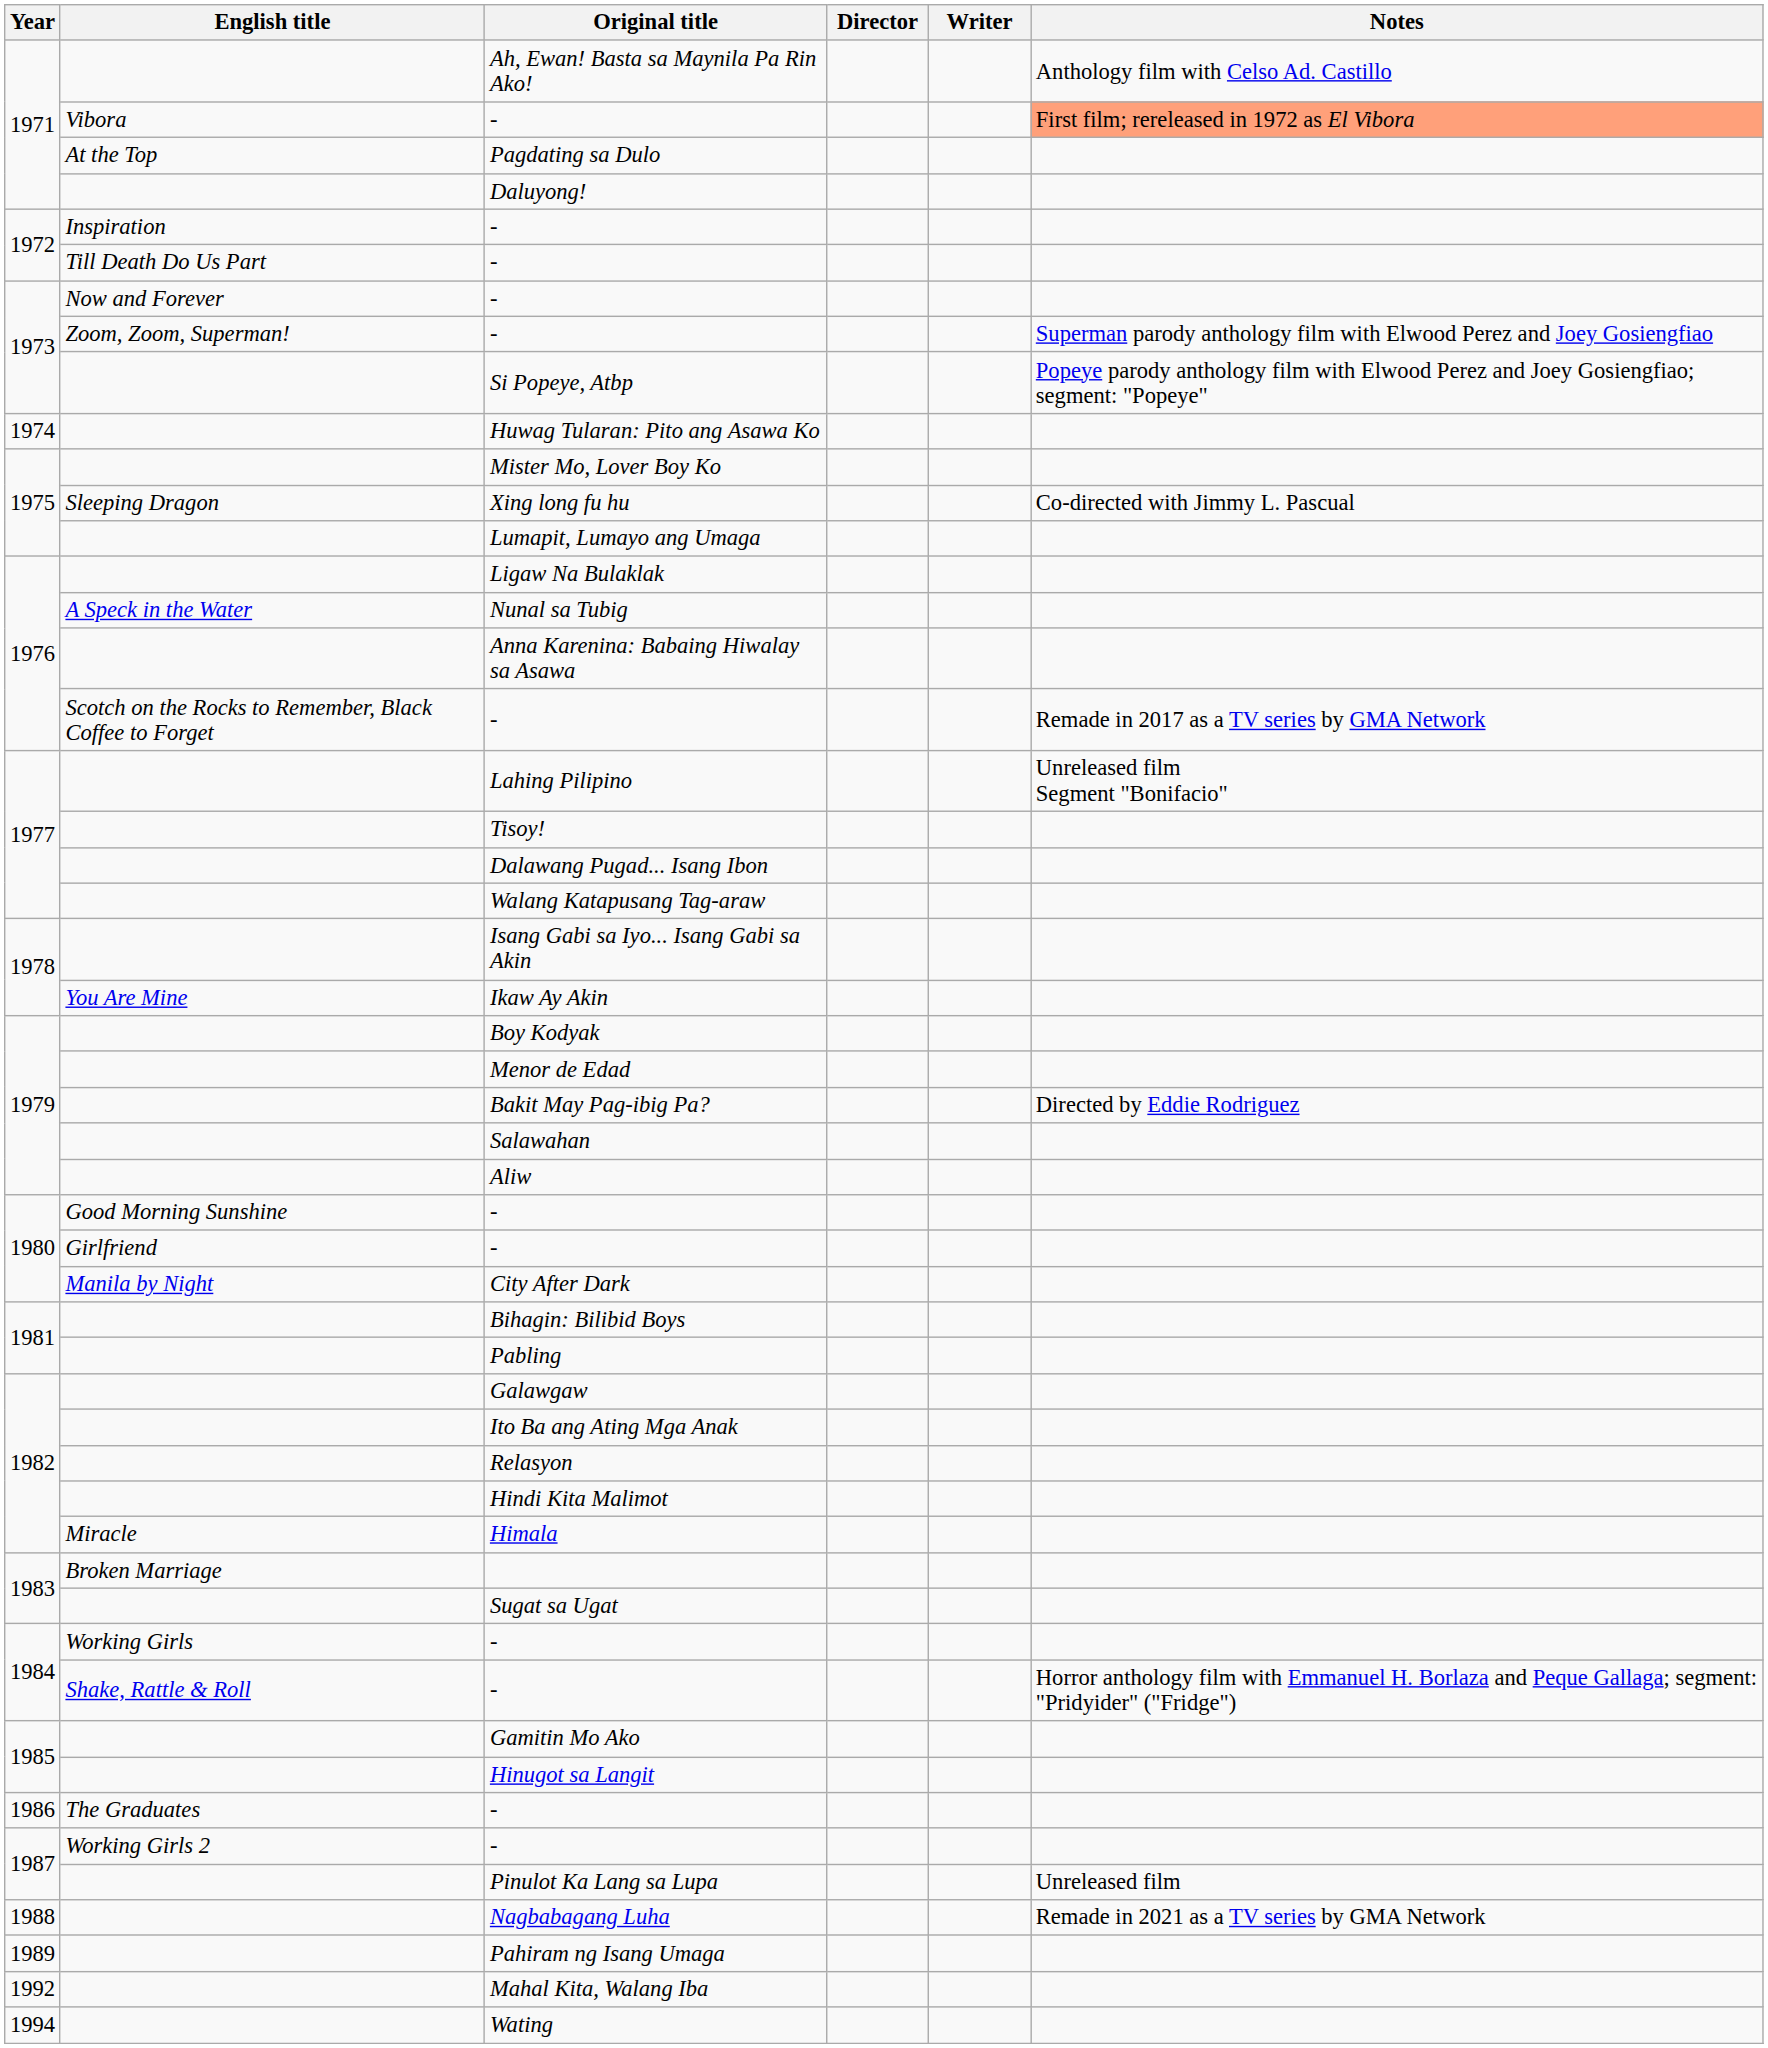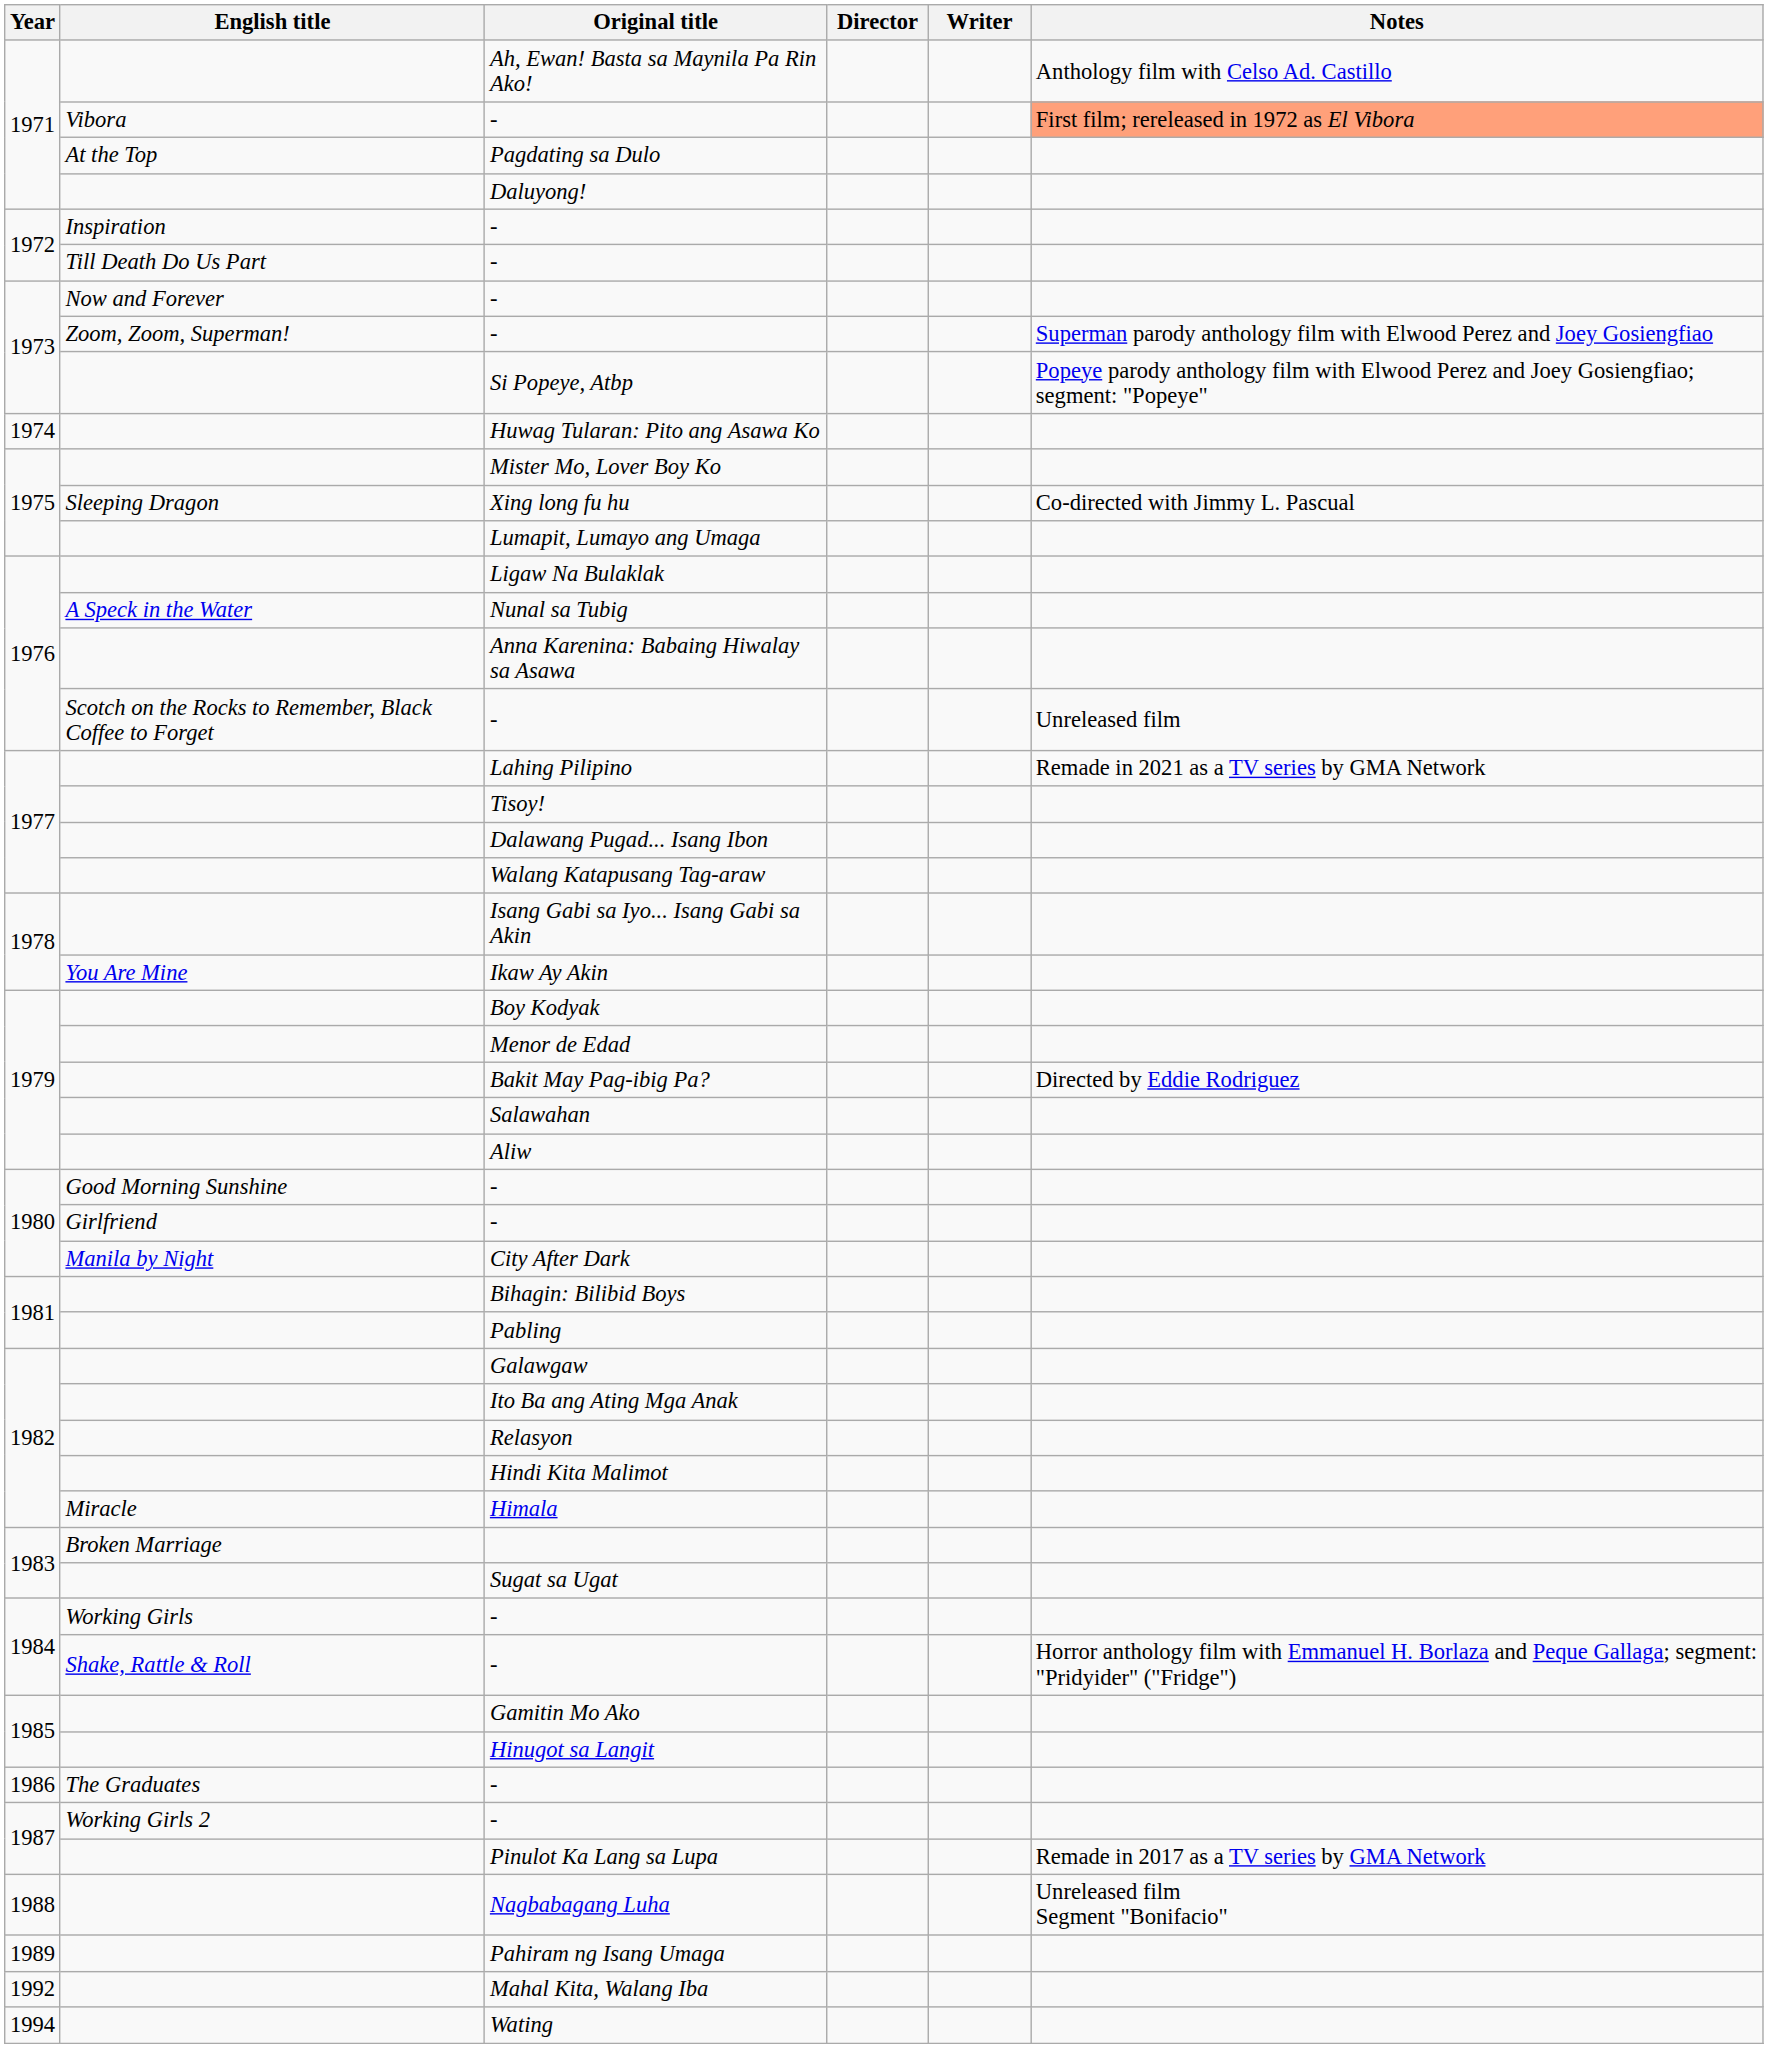(1261, 719) Remade in 2017 as a TV series by GMA Network -> (1108, 719) Unreleased film
(1132, 780) Unreleased film Segment "Bonifacio" -> (1261, 767) Remade in 2021 as a TV series by GMA Network
(1108, 1881) Unreleased film -> (1261, 1856) Remade in 2017 as a TV series by GMA Network
(1261, 1917) Remade in 2021 as a TV series by GMA Network -> (1132, 1904) Unreleased film Segment "Bonifacio"
